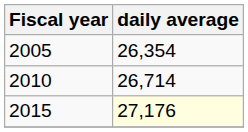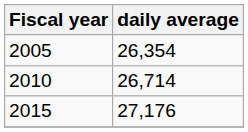(147, 111) lightyellow background -> (147, 111) no background
